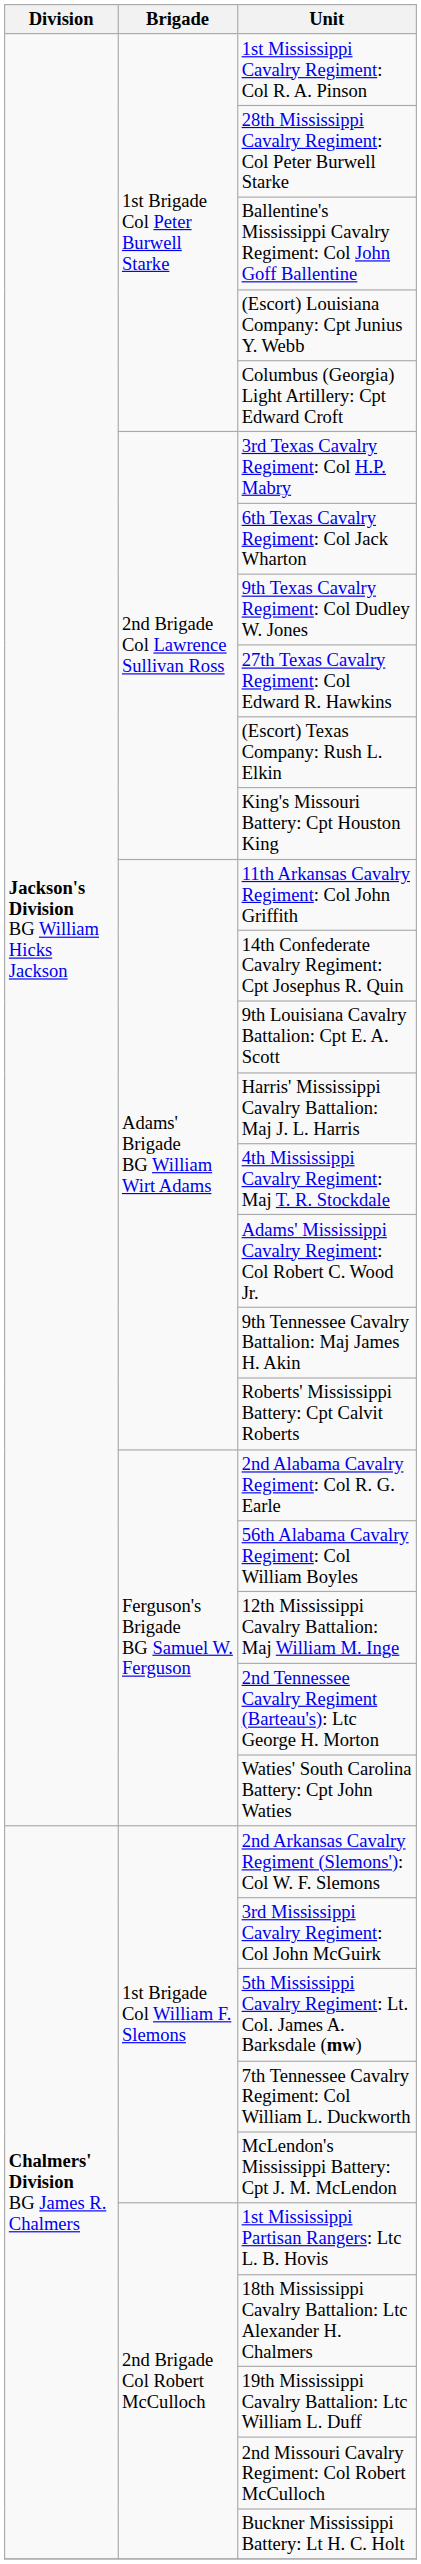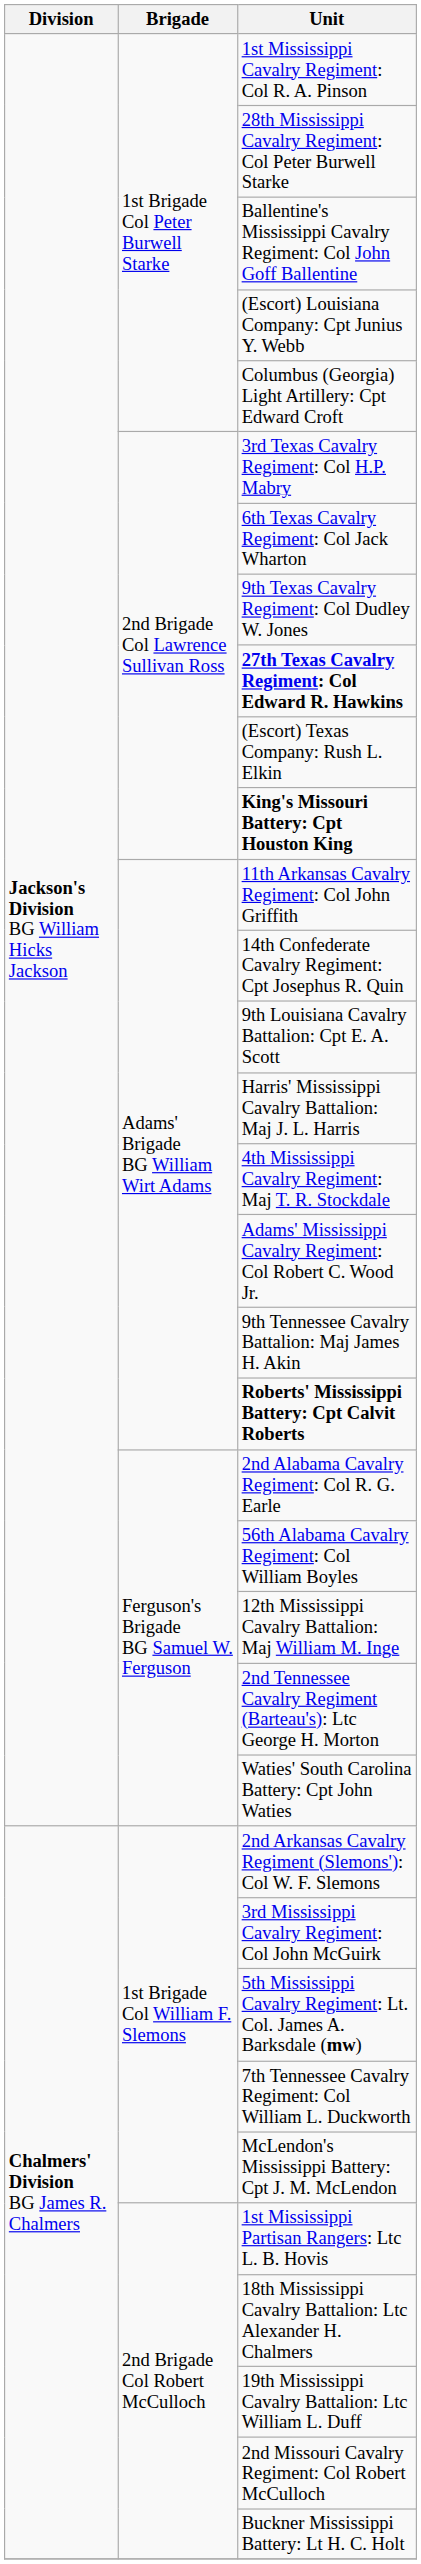(317, 680) normal -> (322, 680) bold
(321, 823) normal -> (305, 823) bold
(317, 1413) normal -> (322, 1413) bold
